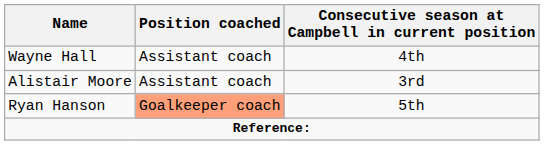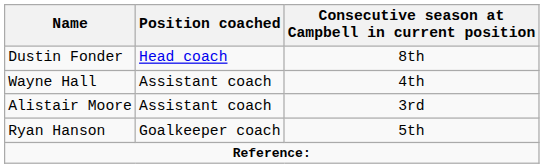+ row: (66, 58)
(210, 106) lightsalmon background -> (210, 131) no background
